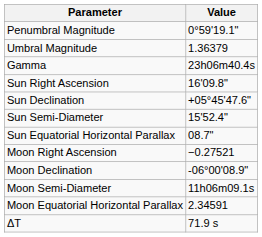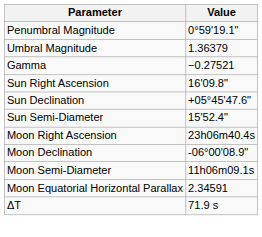(222, 65) 23h06m40.4s -> (211, 65) −0.27521
- row: (91, 135)
(211, 153) −0.27521 -> (222, 135) 23h06m40.4s
